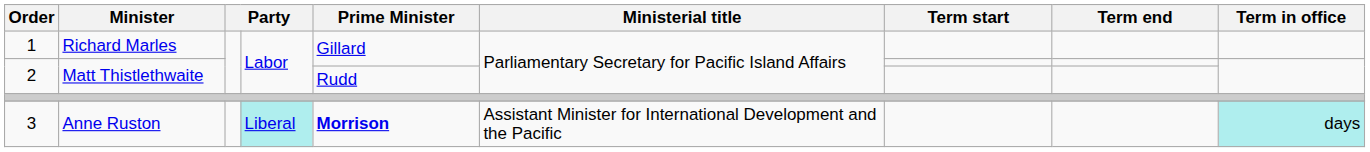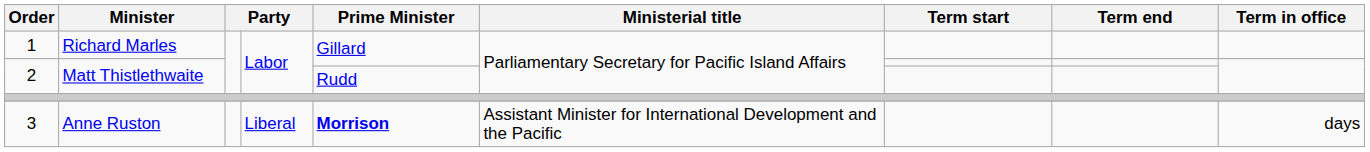(270, 123) paleturquoise background -> (270, 123) no background
(1342, 123) paleturquoise background -> (1342, 123) no background
